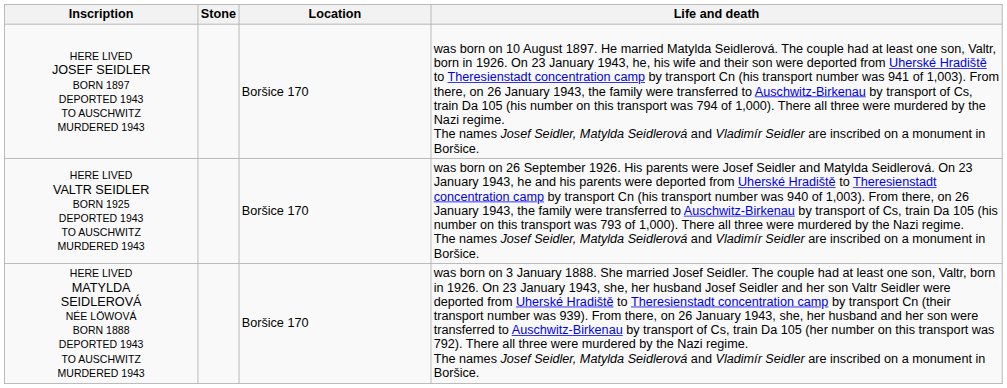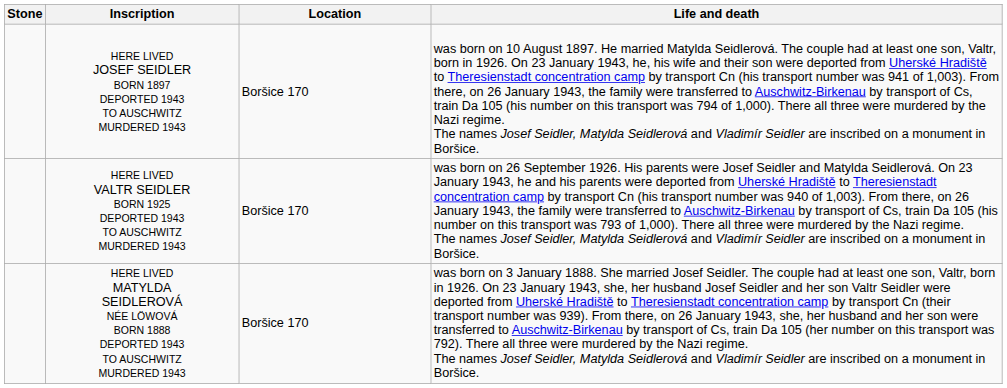columns swapped: (218, 14) <-> (101, 14)
